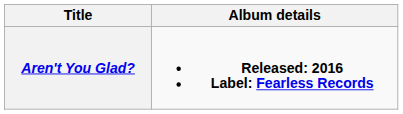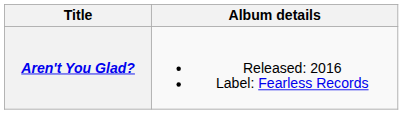(275, 76) bold -> (275, 76) normal
